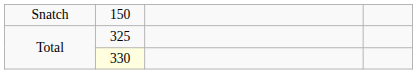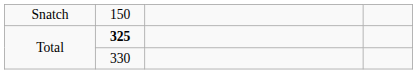(120, 36) normal -> (120, 36) bold
(120, 58) lightyellow background -> (120, 58) no background
